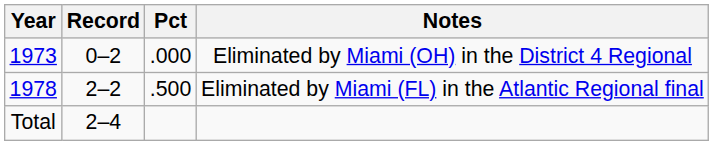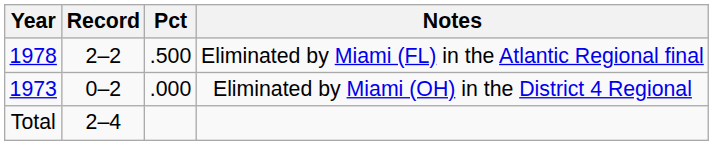rows swapped: (452, 55) <-> (452, 88)
